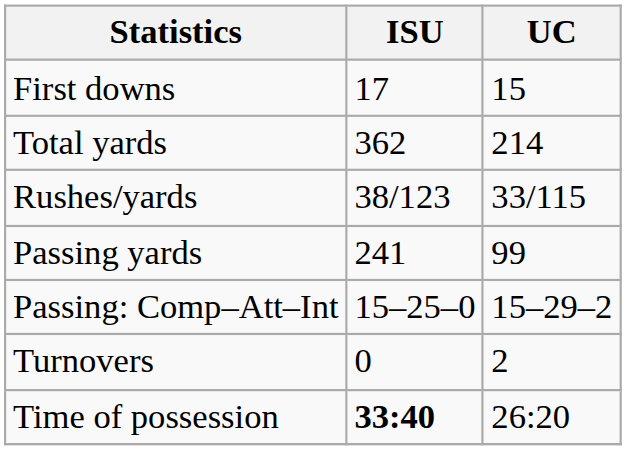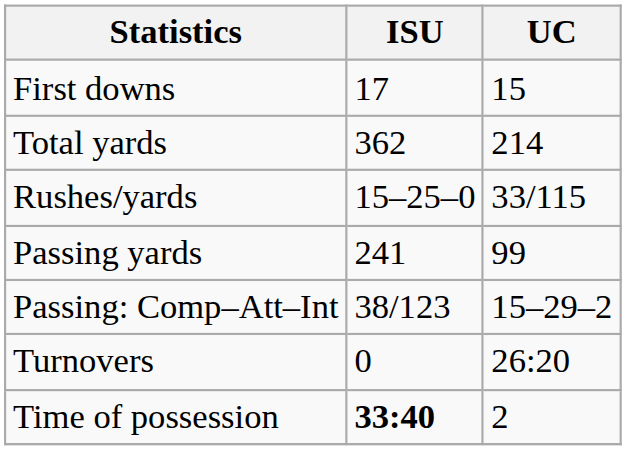(402, 196) 38/123 -> (415, 196) 15–25–0
(415, 306) 15–25–0 -> (402, 306) 38/123
(500, 361) 2 -> (531, 361) 26:20
(531, 416) 26:20 -> (500, 416) 2
